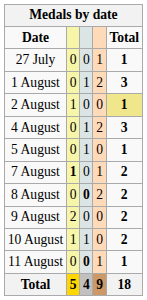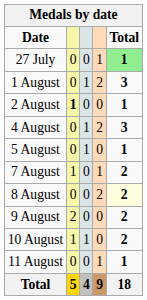(124, 60) no background -> (124, 60) lightgreen background
(73, 105) normal -> (73, 105) bold
(124, 105) khaki background -> (124, 105) no background
(73, 172) bold -> (73, 172) normal
(86, 194) bold -> (86, 194) normal
(124, 194) no background -> (124, 194) lightyellow background
(86, 262) bold -> (86, 262) normal
